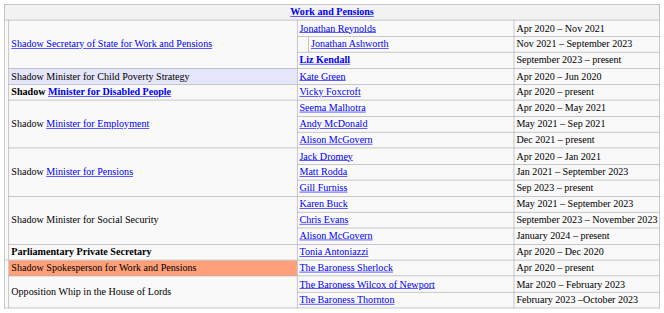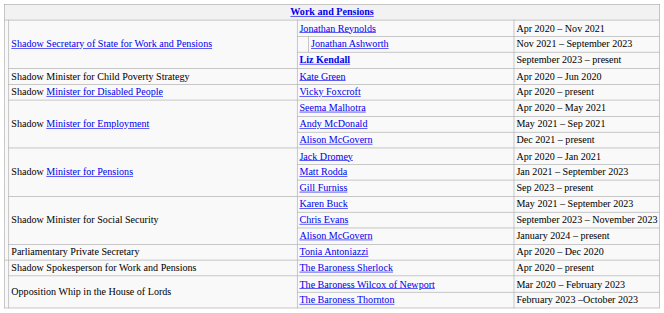(100, 76) lavender background -> (100, 76) no background
(91, 92) bold -> (87, 92) normal
(81, 252) bold -> (75, 252) normal
(104, 268) lightsalmon background -> (104, 268) no background
